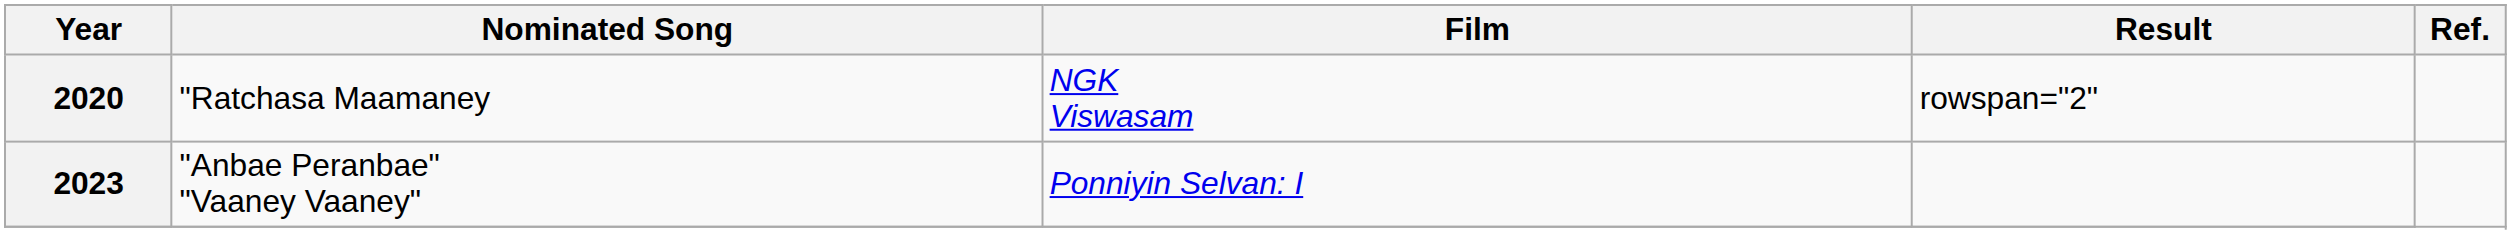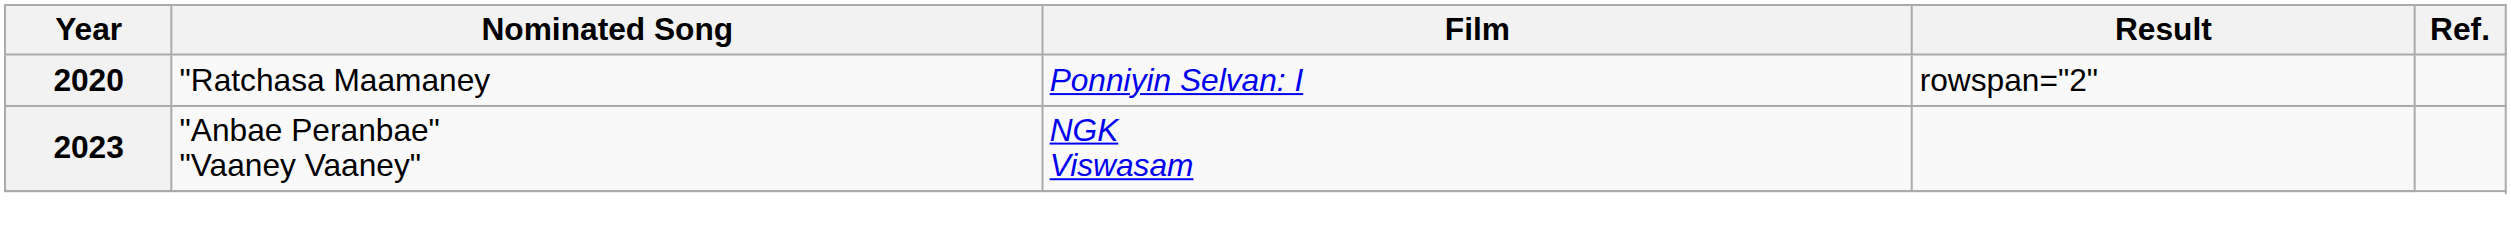(1122, 97) NGK Viswasam -> (1176, 79) Ponniyin Selvan: I
(1176, 183) Ponniyin Selvan: I -> (1122, 147) NGK Viswasam
